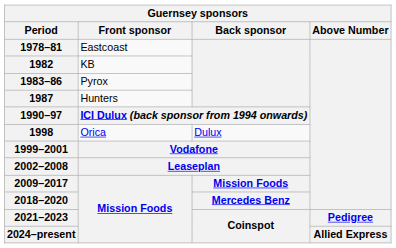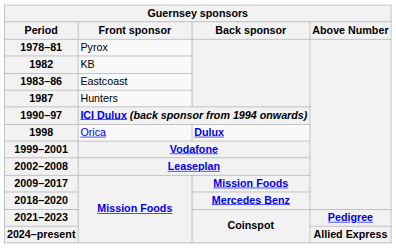(104, 47) Eastcoast -> (94, 47) Pyrox
(94, 81) Pyrox -> (104, 81) Eastcoast
(208, 132) normal -> (209, 132) bold
